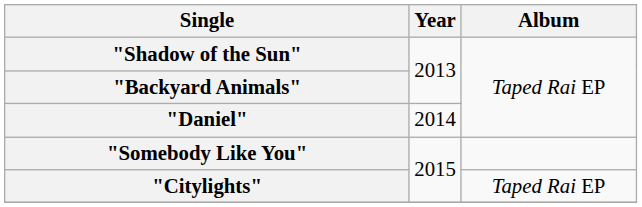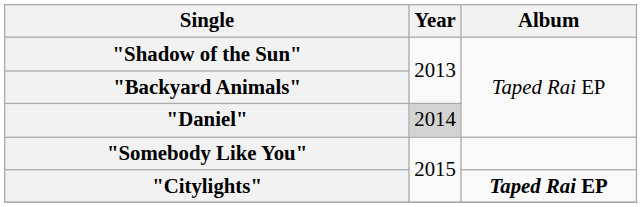(435, 119) no background -> (435, 119) lightgrey background
(549, 185) normal -> (549, 185) bold
